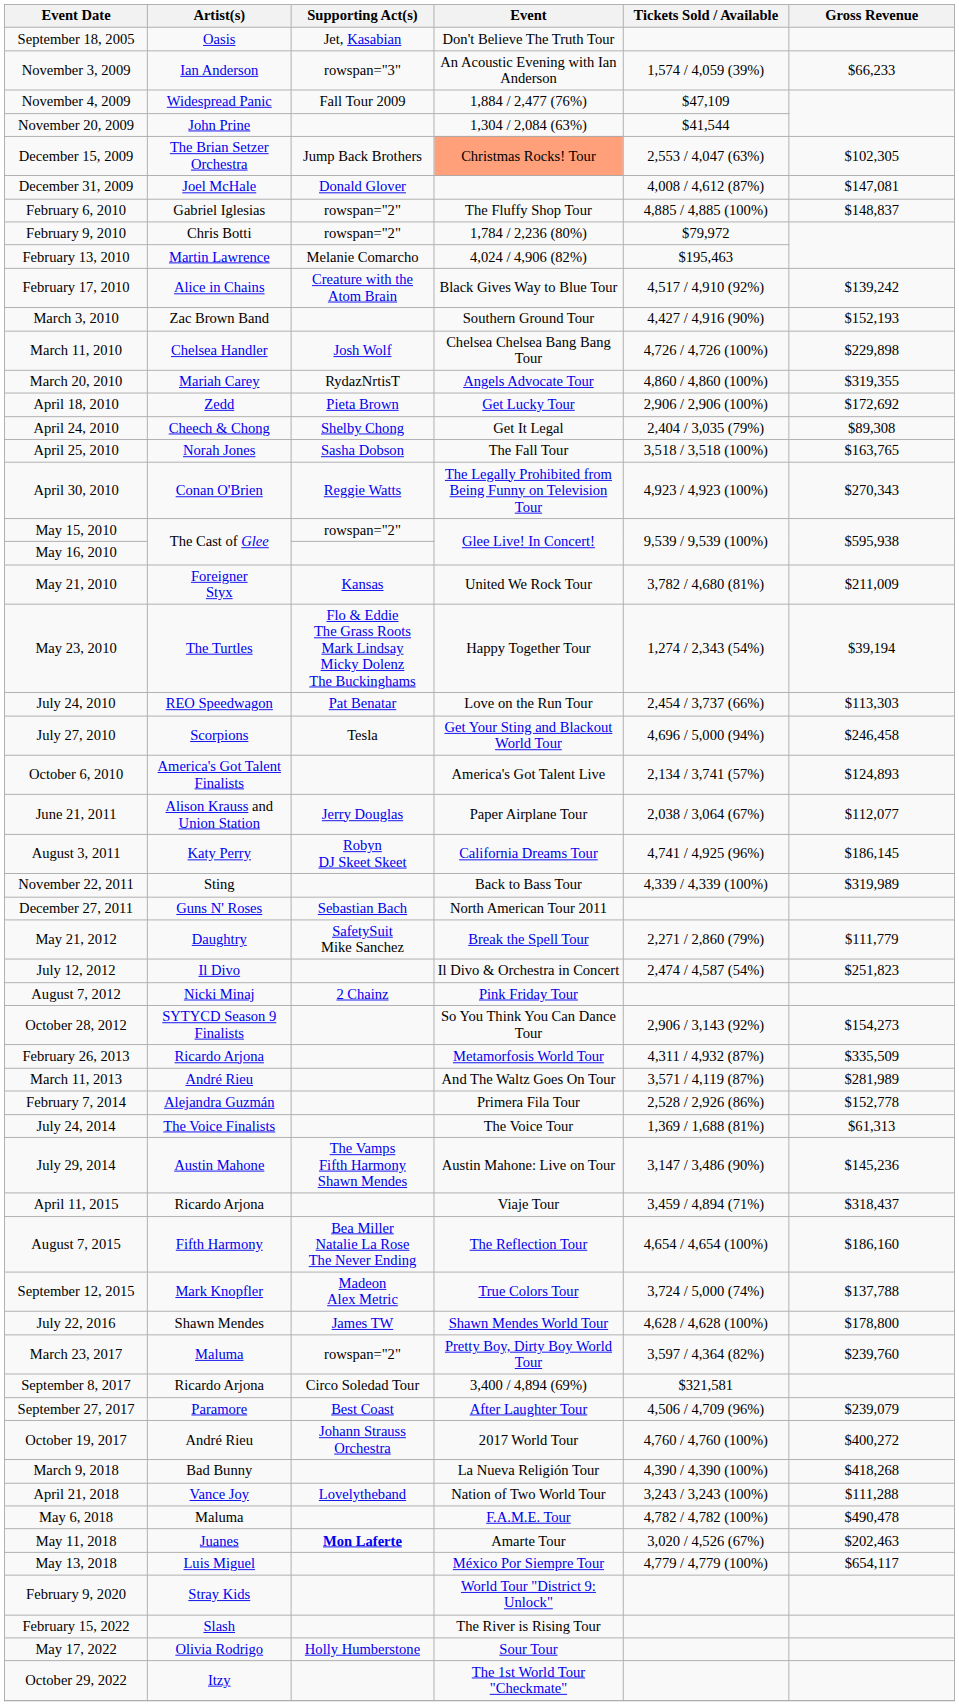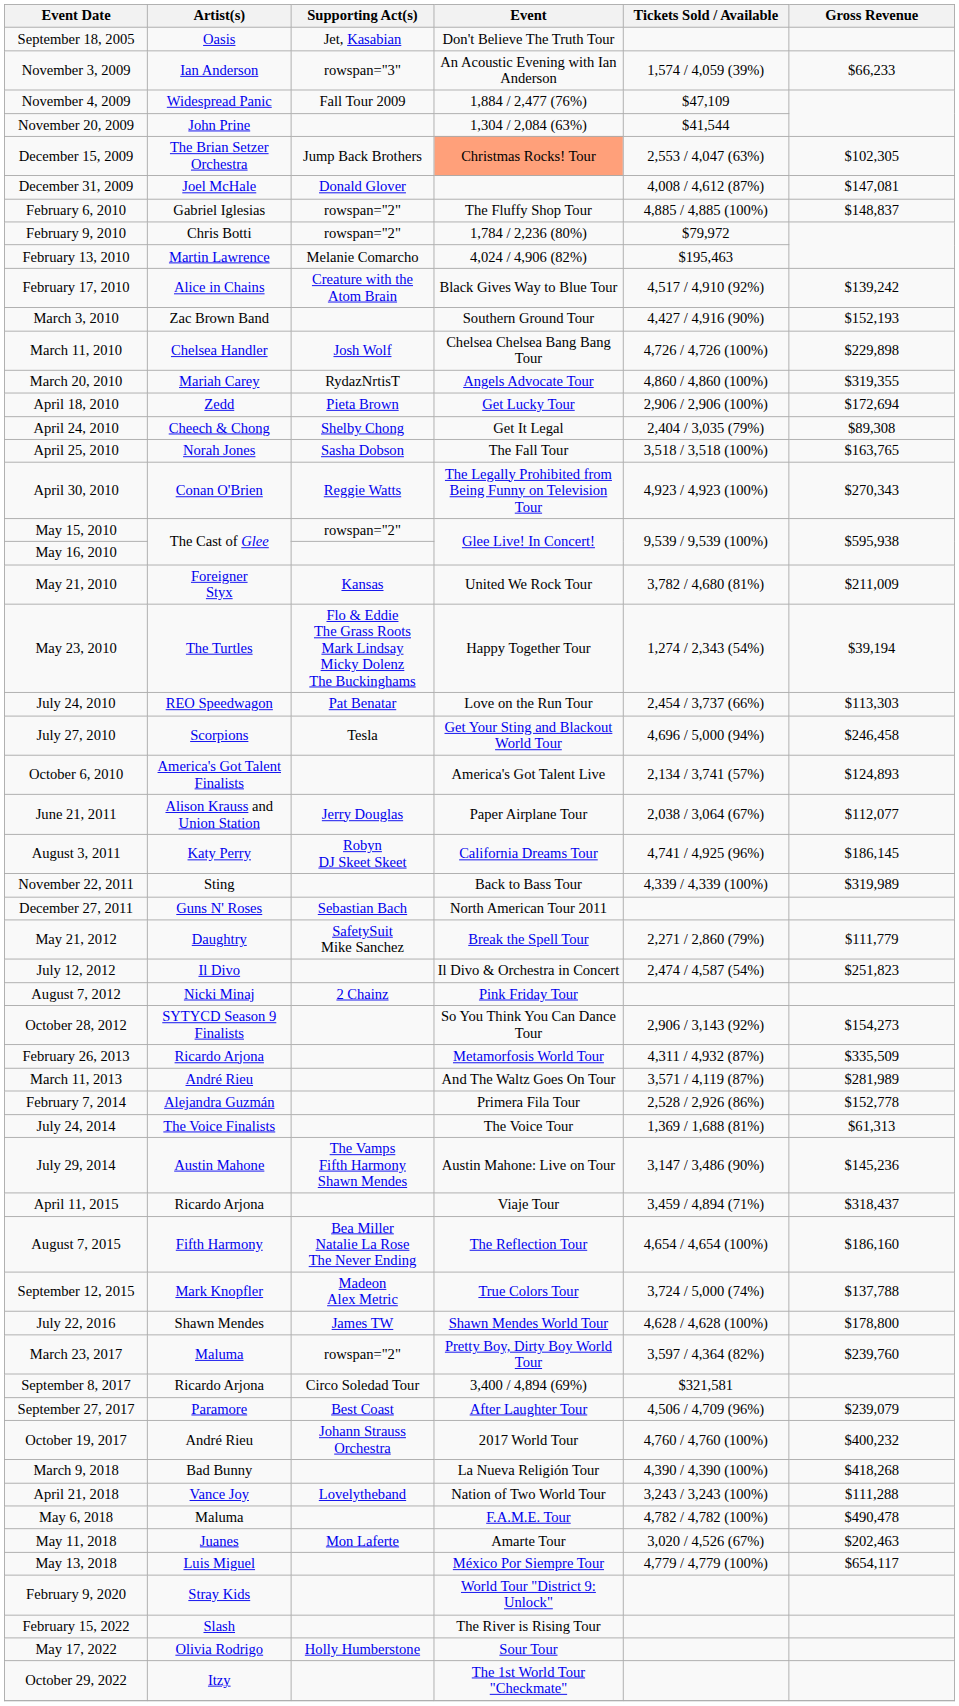(872, 404) $172,692 -> (872, 404) $172,694
(872, 1440) $400,272 -> (872, 1440) $400,232
(362, 1540) bold -> (362, 1540) normal
